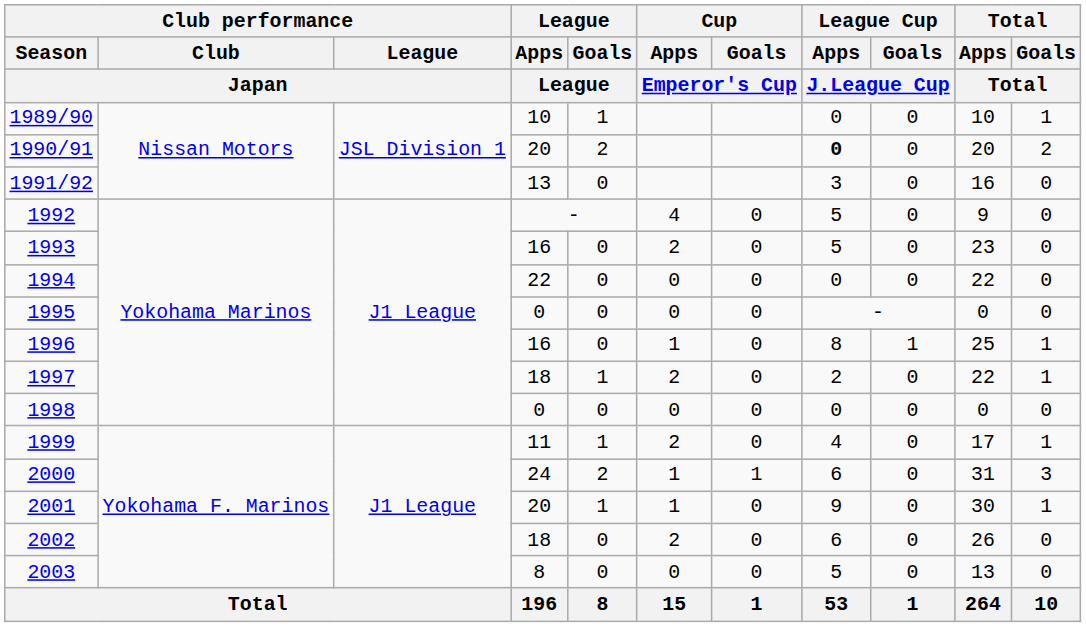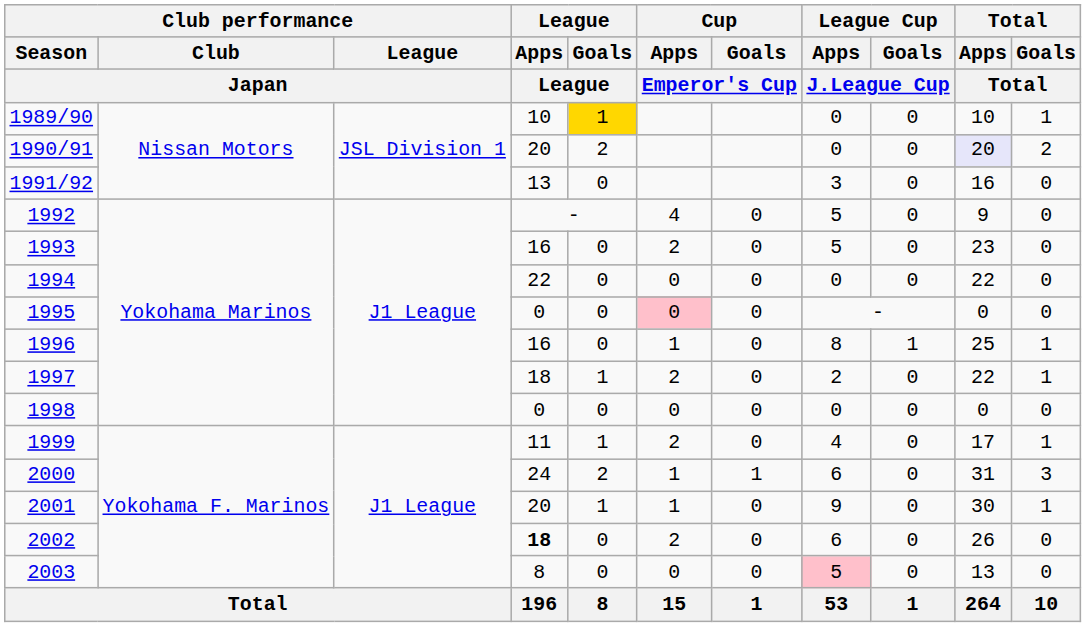(602, 118) no background -> (602, 118) gold background
(836, 151) bold -> (836, 151) normal
(983, 151) no background -> (983, 151) lavender background
(674, 313) no background -> (674, 313) pink background
(539, 540) normal -> (539, 540) bold
(836, 572) no background -> (836, 572) pink background
